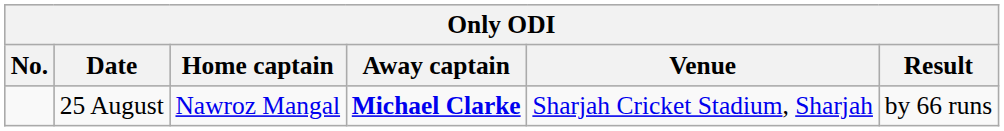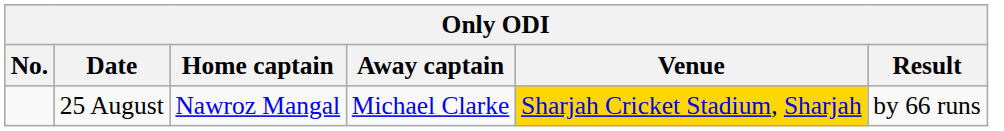(436, 105) bold -> (431, 105) normal
(703, 105) no background -> (691, 105) gold background
